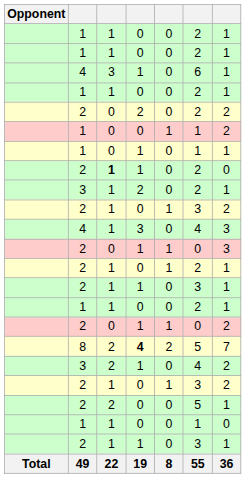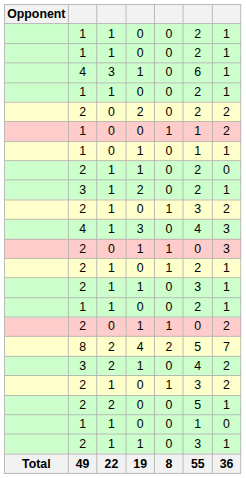(111, 170) bold -> (111, 170) normal
(140, 346) bold -> (140, 346) normal
